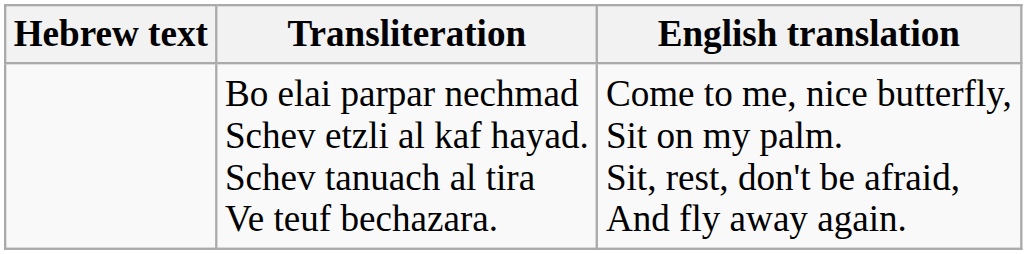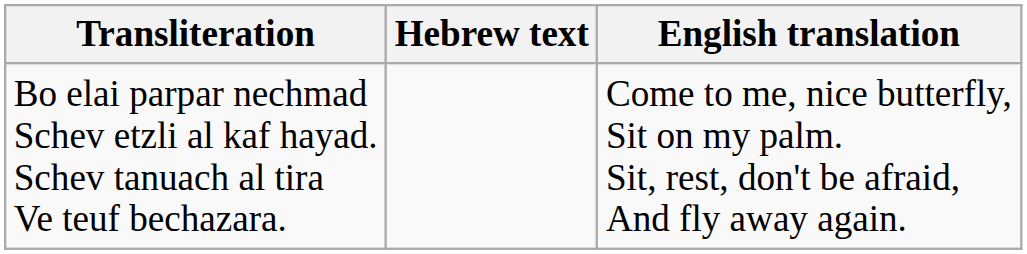columns swapped: (111, 33) <-> (407, 33)
